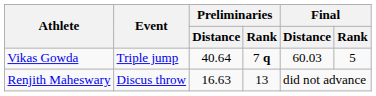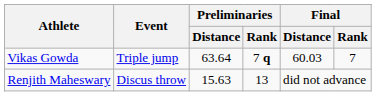(216, 58) 40.64 -> (216, 58) 63.64
(353, 58) 5 -> (353, 58) 7
(216, 80) 16.63 -> (216, 80) 15.63
